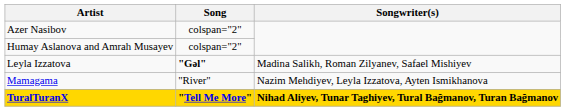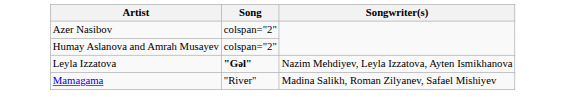(364, 64) Madina Salikh, Roman Zilyanev, Safael Mishiyev -> (397, 64) Nazim Mehdiyev, Leyla Izzatova, Ayten Ismikhanova
(372, 81) Nazim Mehdiyev, Leyla Izzatova, Ayten Ismikhanova -> (389, 81) Madina Salikh, Roman Zilyanev, Safael Mishiyev
- row: (38, 98)
